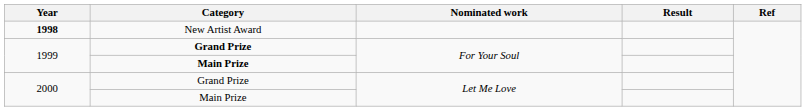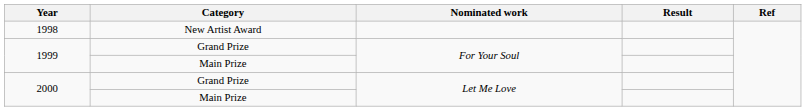(47, 30) bold -> (47, 30) normal
(223, 47) bold -> (223, 47) normal
(223, 64) bold -> (223, 64) normal
